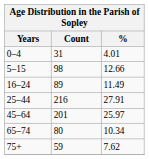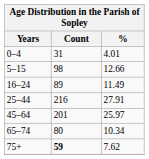(58, 147) normal -> (58, 147) bold
